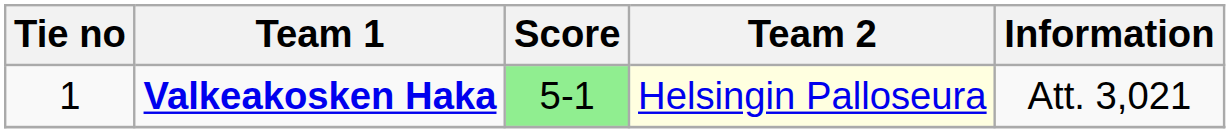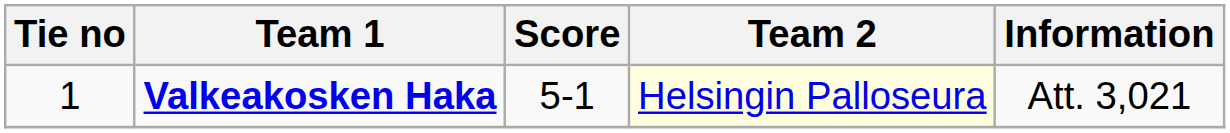(567, 95) lightgreen background -> (567, 95) no background
